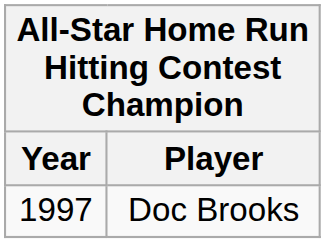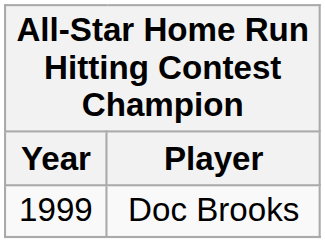(56, 210) 1997 -> (56, 210) 1999
